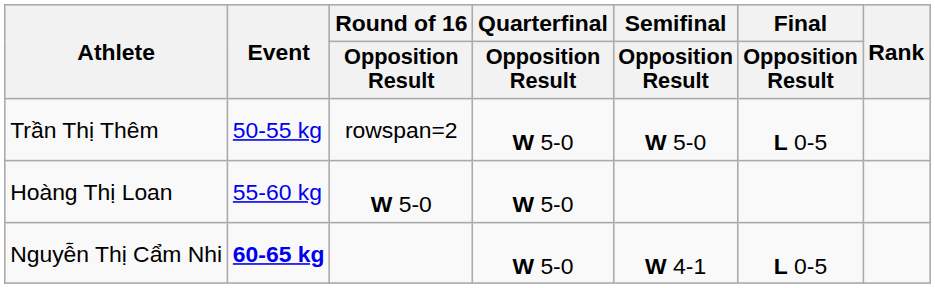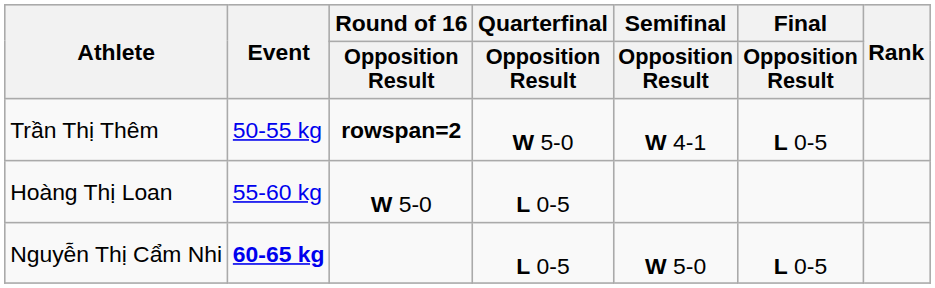(401, 130) normal -> (401, 130) bold
(676, 143) W 5-0 -> (676, 143) W 4-1
(543, 204) W 5-0 -> (543, 204) L 0-5
(543, 266) W 5-0 -> (543, 266) L 0-5
(676, 266) W 4-1 -> (676, 266) W 5-0
